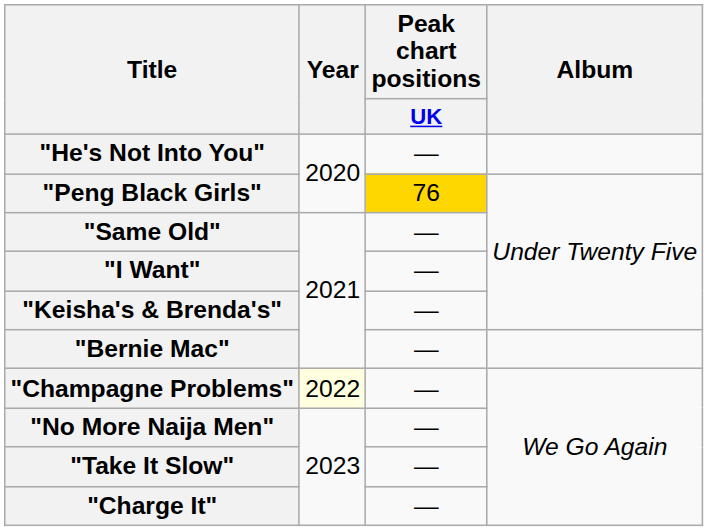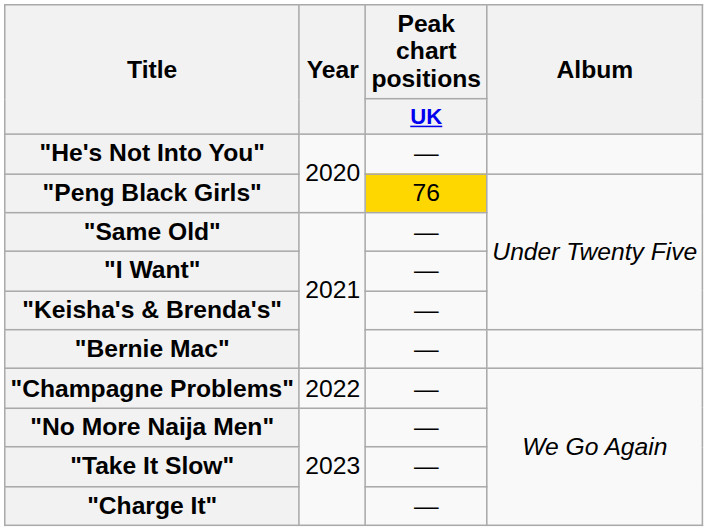(333, 388) lightyellow background -> (333, 388) no background
